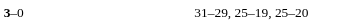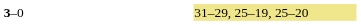(251, 12) no background -> (251, 12) khaki background
